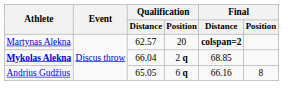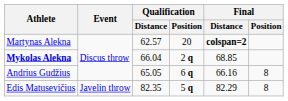+ row: (41, 88)
